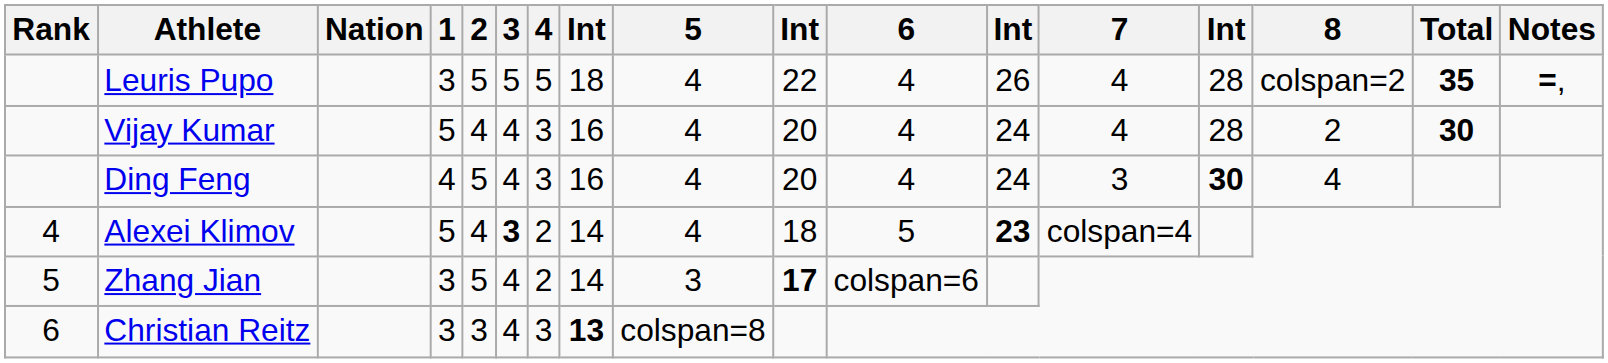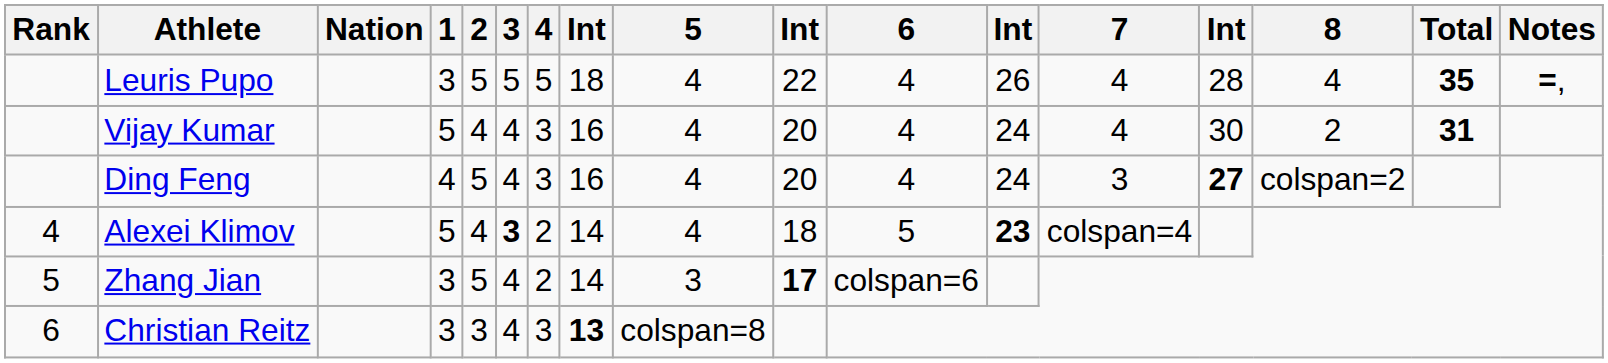(1333, 79) colspan=2 -> (1333, 79) 4
(1226, 130) 28 -> (1226, 130) 30
(1457, 130) 30 -> (1457, 130) 31
(1226, 180) 30 -> (1226, 180) 27
(1333, 180) 4 -> (1333, 180) colspan=2
